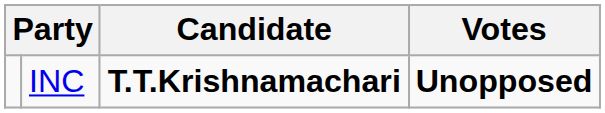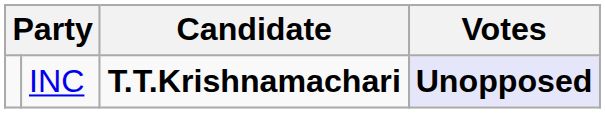(504, 81) no background -> (504, 81) lavender background
